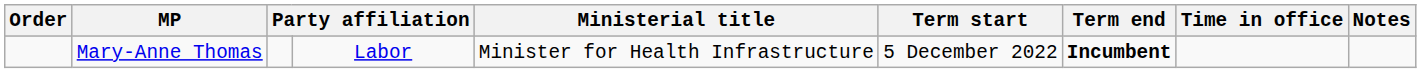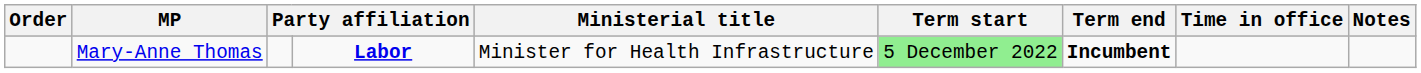(383, 52) normal -> (383, 52) bold
(970, 52) no background -> (970, 52) lightgreen background
